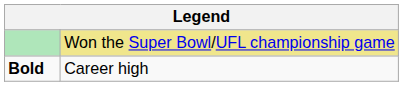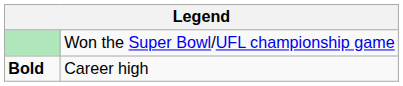(229, 42) khaki background -> (229, 42) no background
